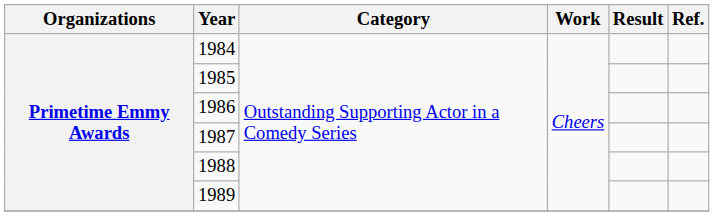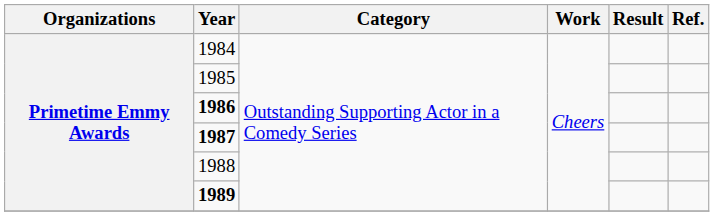(217, 107) normal -> (217, 107) bold
(217, 136) normal -> (217, 136) bold
(217, 195) normal -> (217, 195) bold
